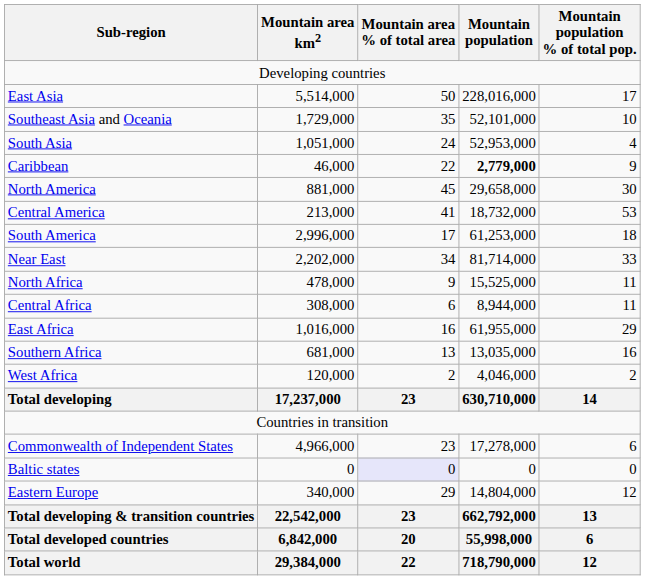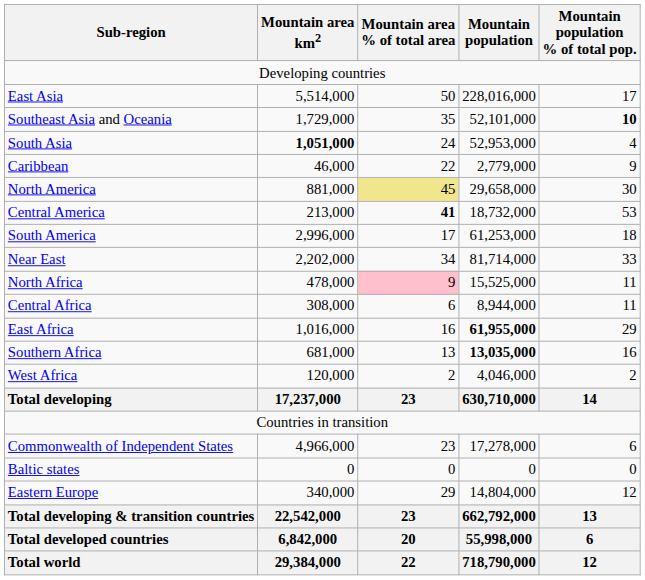(629, 119) normal -> (629, 119) bold
(325, 142) normal -> (325, 142) bold
(506, 166) bold -> (506, 166) normal
(448, 189) no background -> (448, 189) khaki background
(448, 212) normal -> (448, 212) bold
(452, 282) no background -> (452, 282) pink background
(503, 329) normal -> (503, 329) bold
(503, 352) normal -> (503, 352) bold
(452, 469) lavender background -> (452, 469) no background
